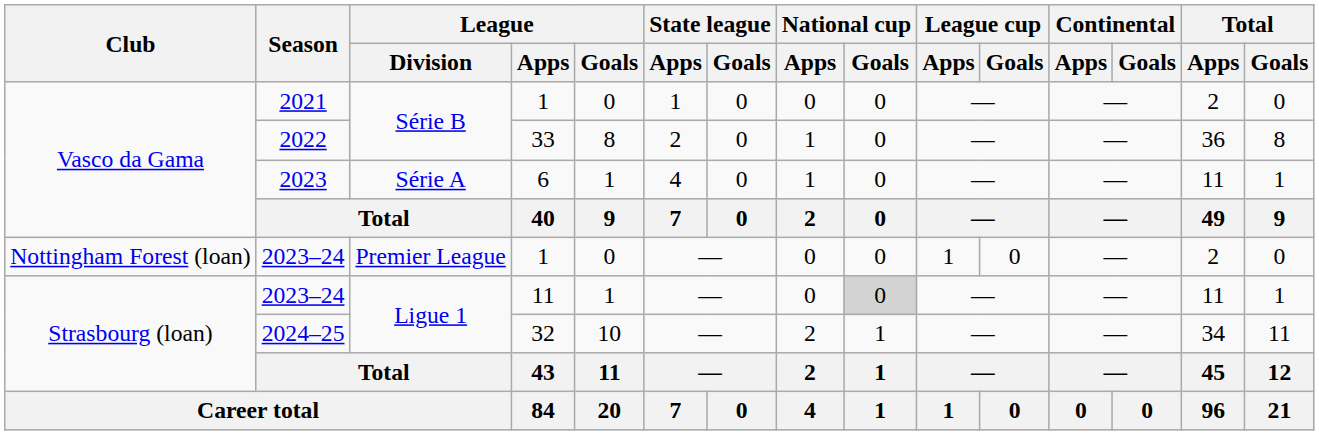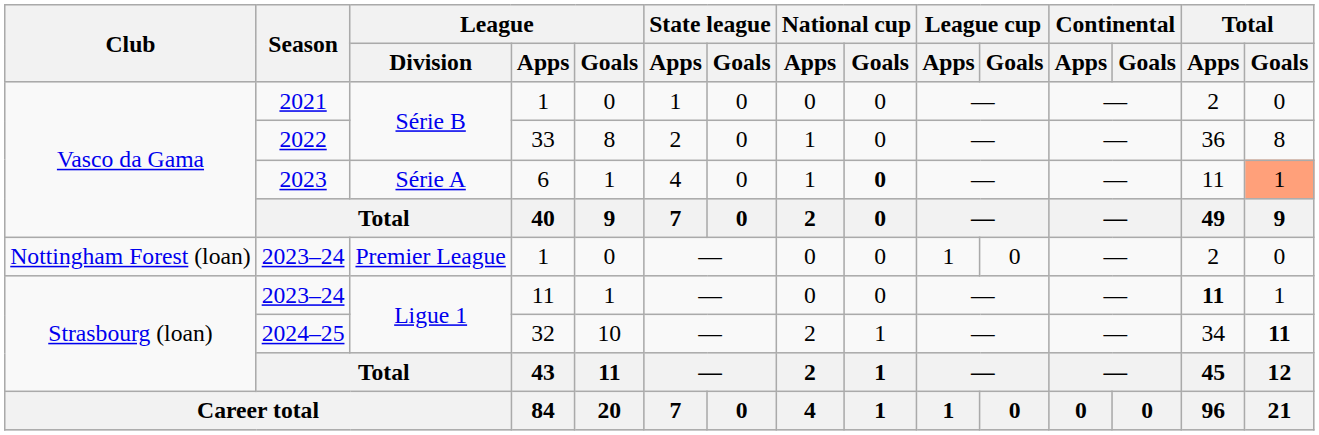(880, 178) normal -> (880, 178) bold
(1279, 178) no background -> (1279, 178) lightsalmon background
(880, 295) lightgrey background -> (880, 295) no background
(1213, 295) normal -> (1213, 295) bold
(1279, 333) normal -> (1279, 333) bold
